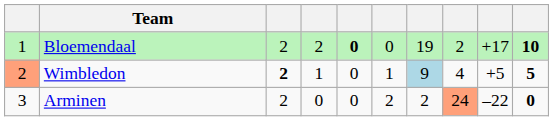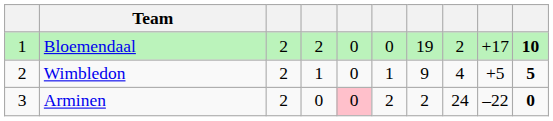(354, 45) bold -> (354, 45) normal
(22, 73) lightsalmon background -> (22, 73) no background
(284, 73) bold -> (284, 73) normal
(425, 73) lightblue background -> (425, 73) no background
(354, 101) no background -> (354, 101) pink background
(460, 101) lightsalmon background -> (460, 101) no background
